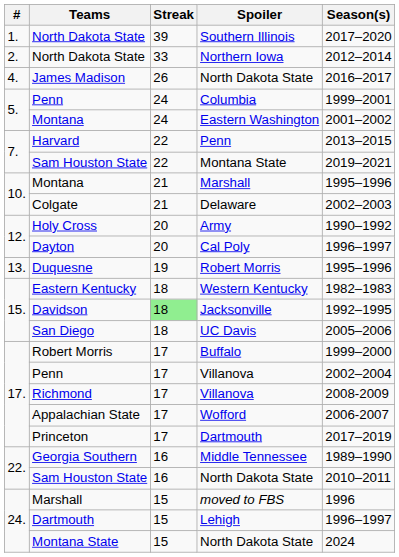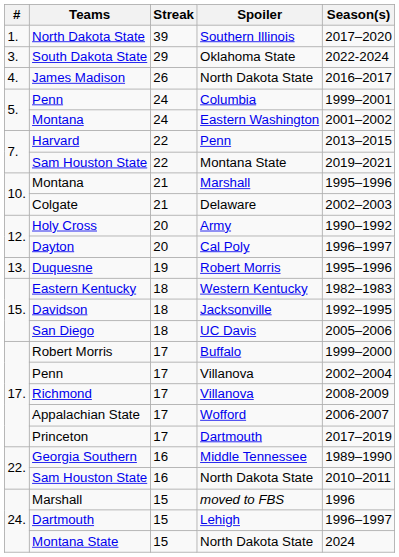- row: (89, 57)
+ row: (90, 57)
(161, 309) lightgreen background -> (161, 309) no background
